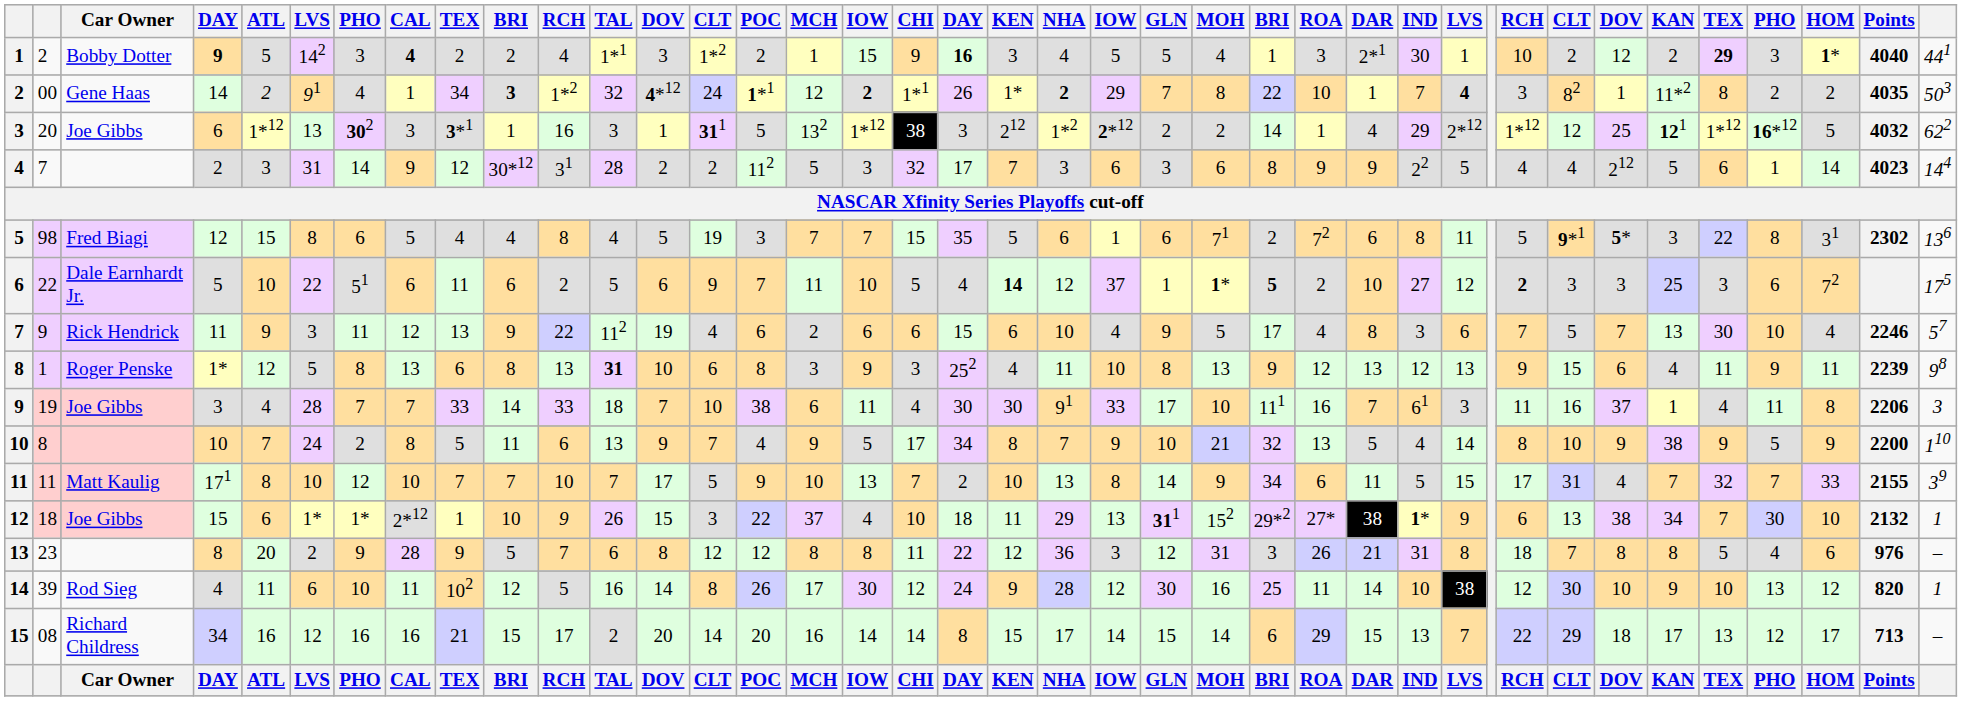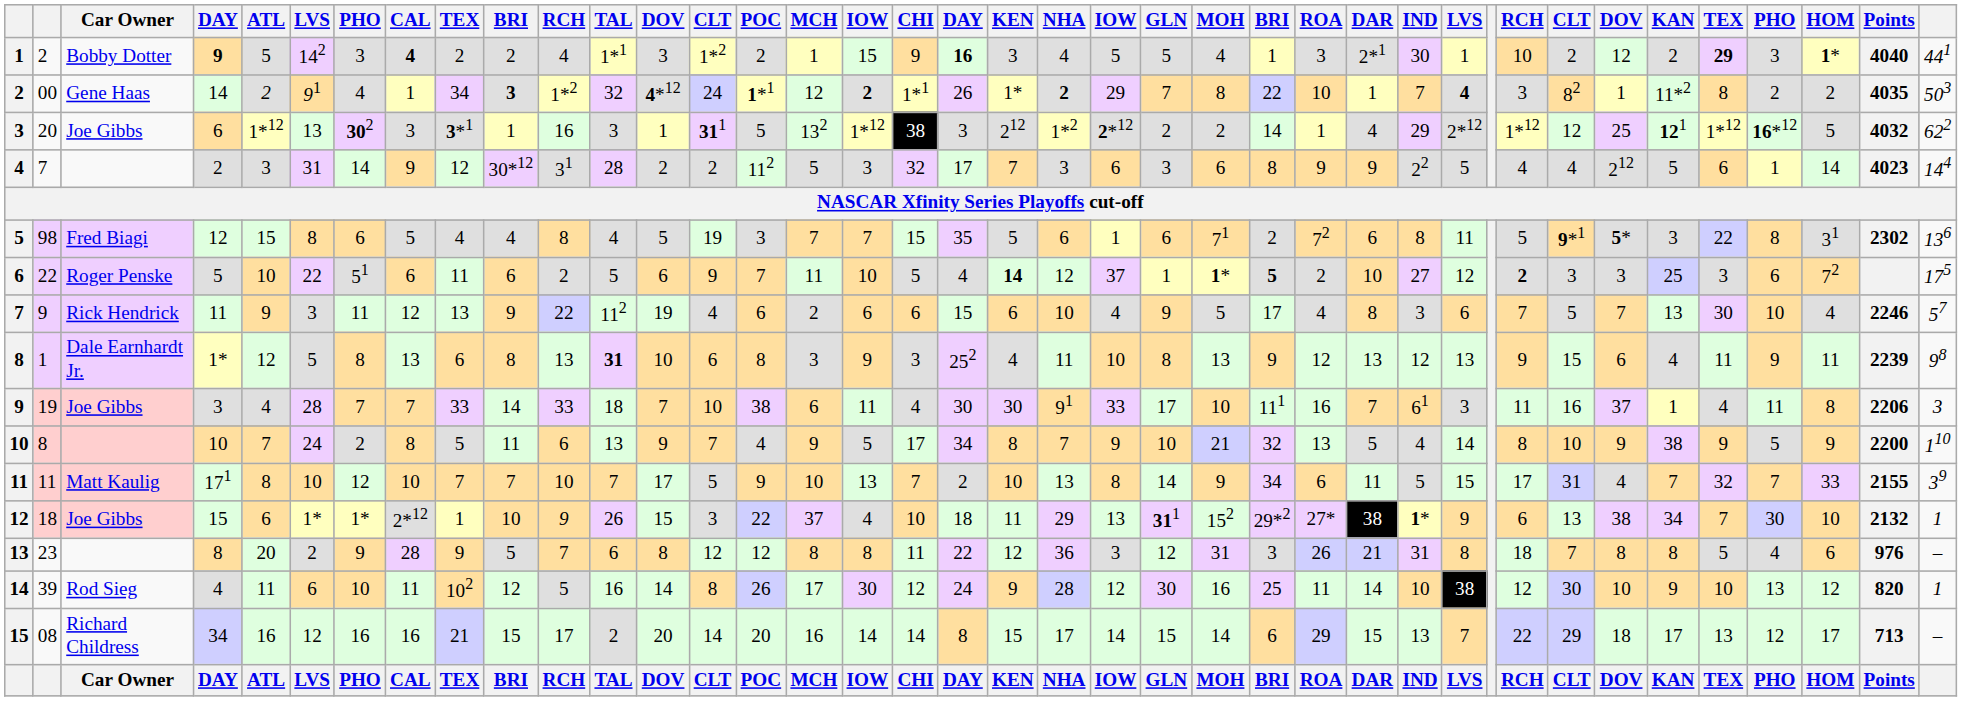(125, 285) Dale Earnhardt Jr. -> (119, 275) Roger Penske
(119, 369) Roger Penske -> (125, 360) Dale Earnhardt Jr.
